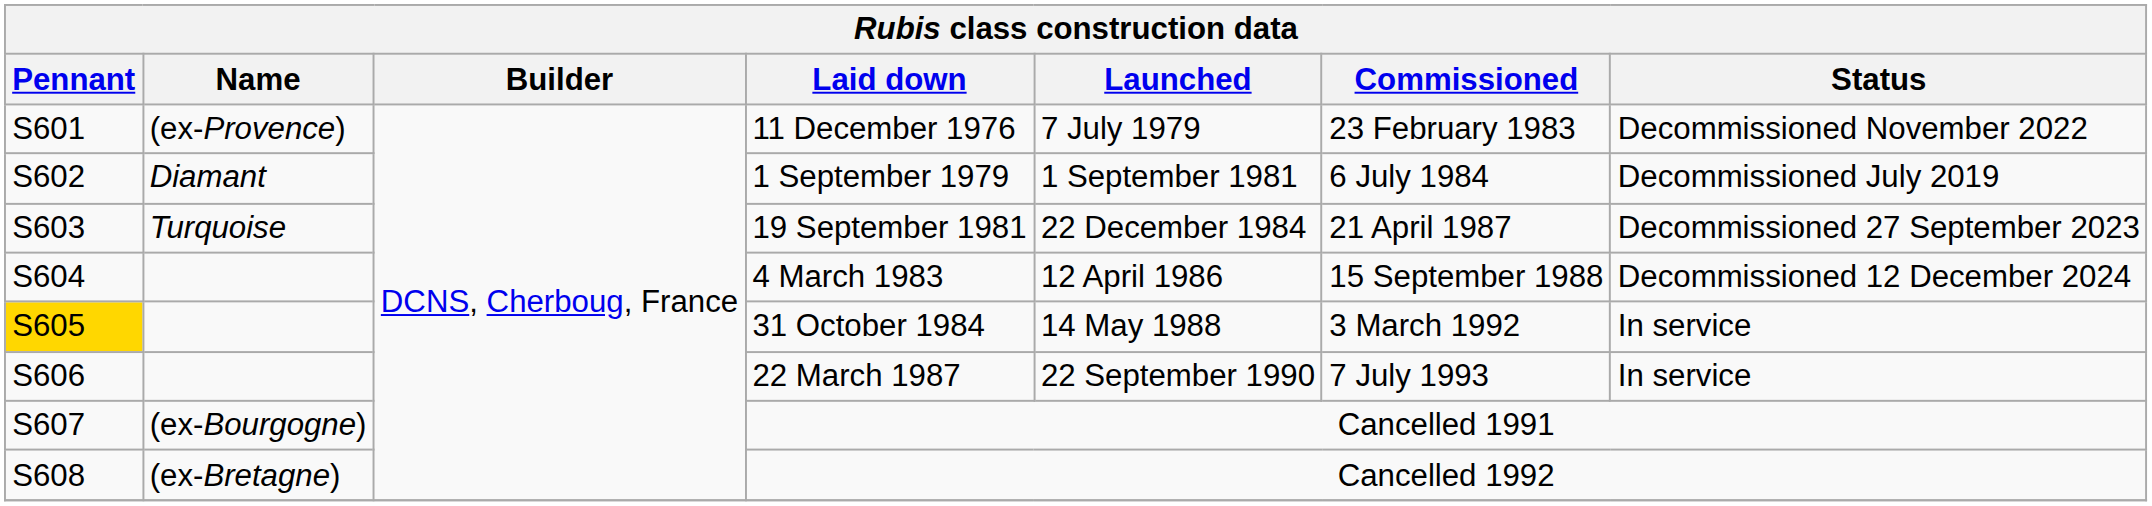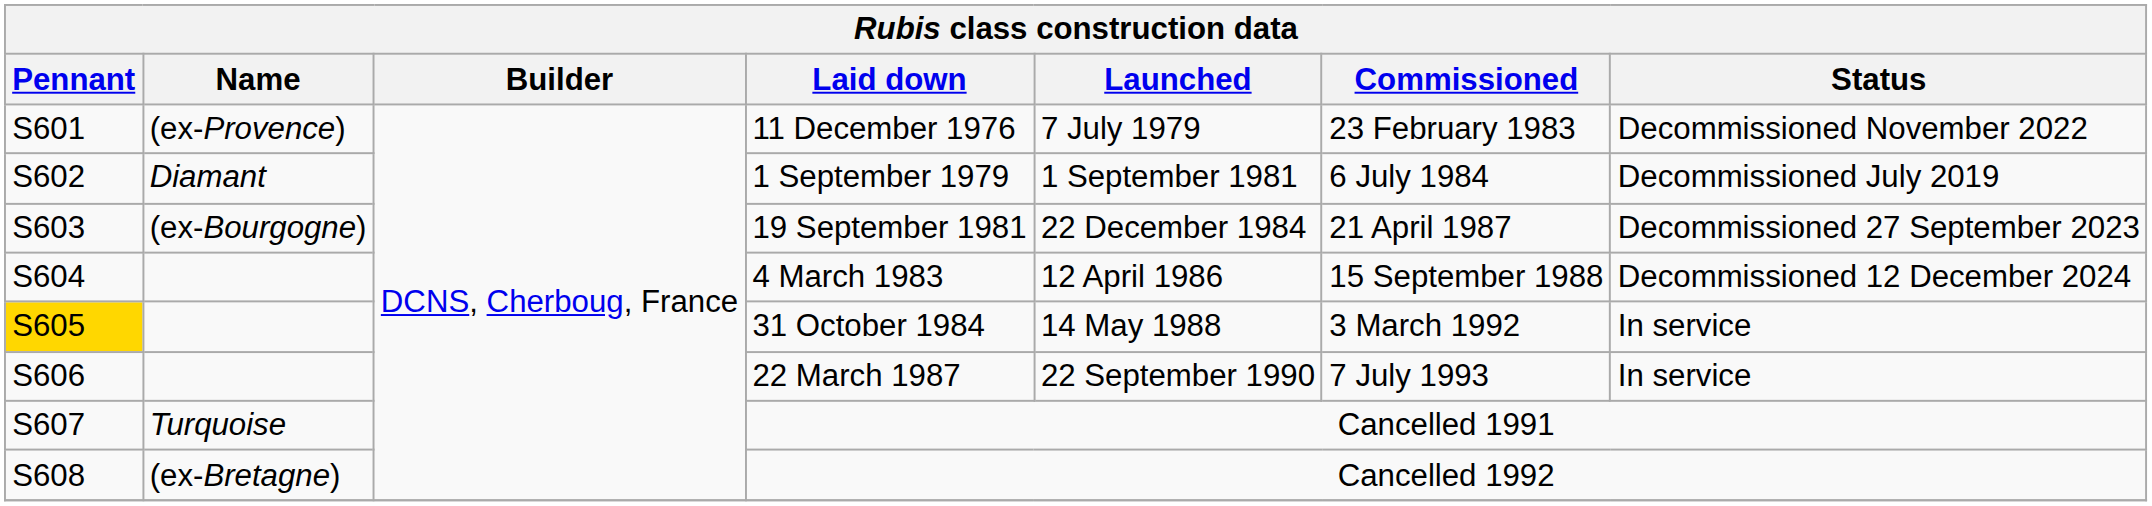(218, 227) Turquoise -> (258, 227) (ex-Bourgogne)
(258, 425) (ex-Bourgogne) -> (218, 425) Turquoise
